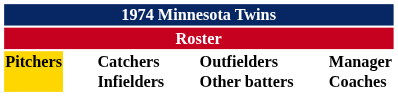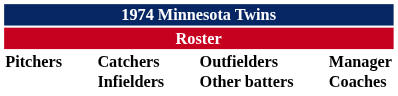(34, 61) gold background -> (34, 61) no background
